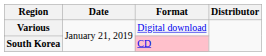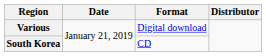(144, 43) pink background -> (144, 43) no background
